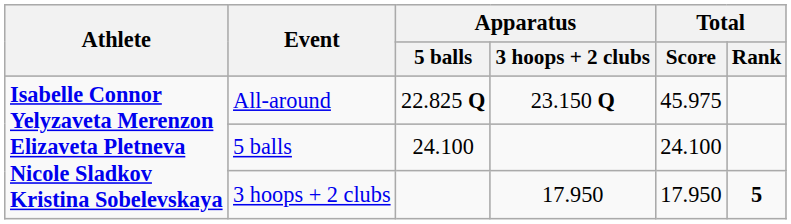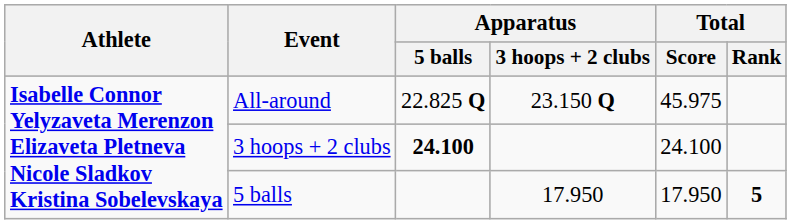(262, 147) 5 balls -> (312, 147) 3 hoops + 2 clubs
(443, 147) normal -> (443, 147) bold
(312, 195) 3 hoops + 2 clubs -> (262, 195) 5 balls
